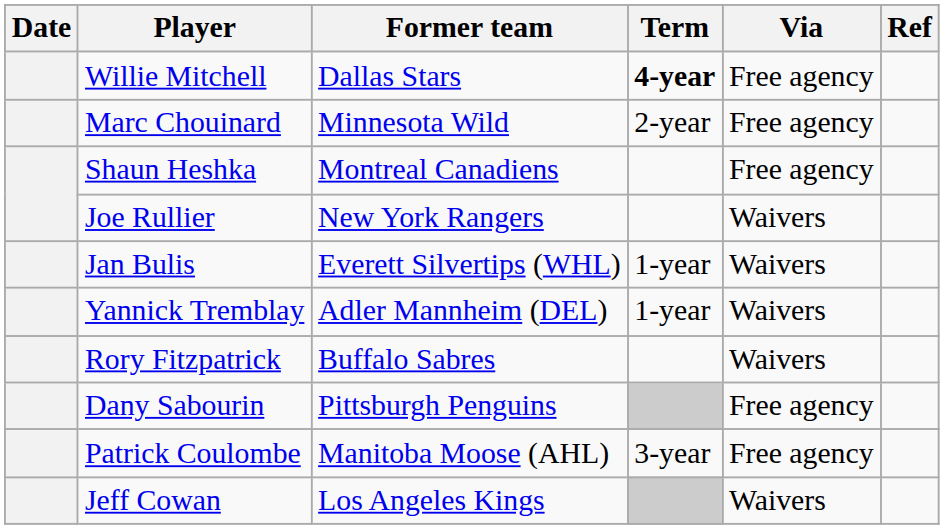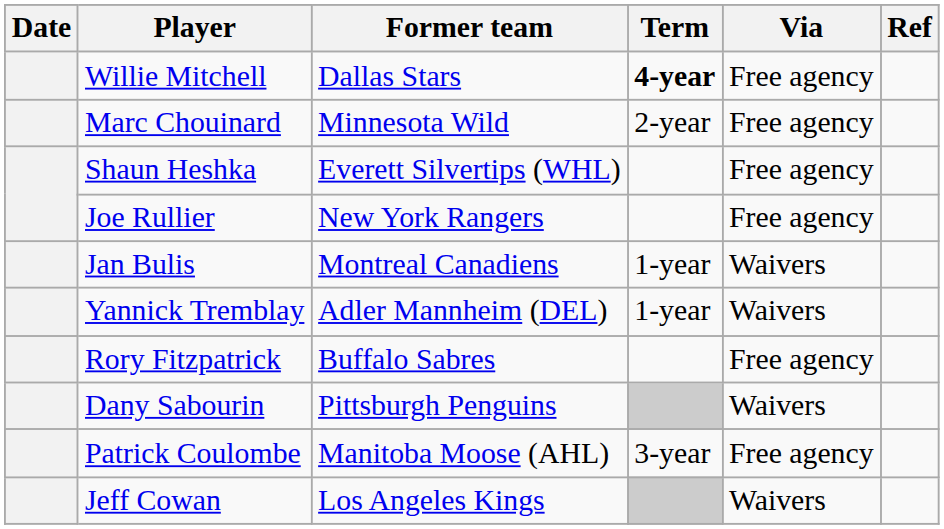(438, 169) Montreal Canadiens -> (469, 169) Everett Silvertips (WHL)
(777, 216) Waivers -> (801, 216) Free agency
(469, 264) Everett Silvertips (WHL) -> (438, 264) Montreal Canadiens
(777, 358) Waivers -> (801, 358) Free agency
(801, 405) Free agency -> (777, 405) Waivers
